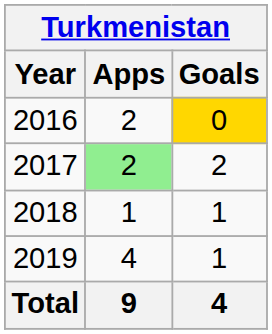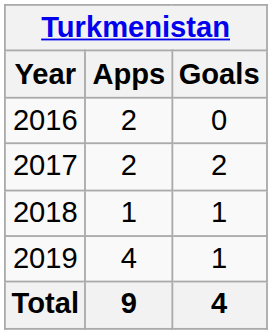(219, 119) gold background -> (219, 119) no background
(129, 166) lightgreen background -> (129, 166) no background
